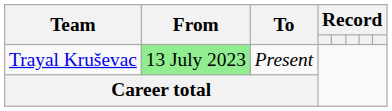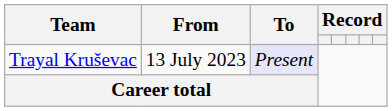(196, 59) lightgreen background -> (196, 59) no background
(284, 59) no background -> (284, 59) lavender background
